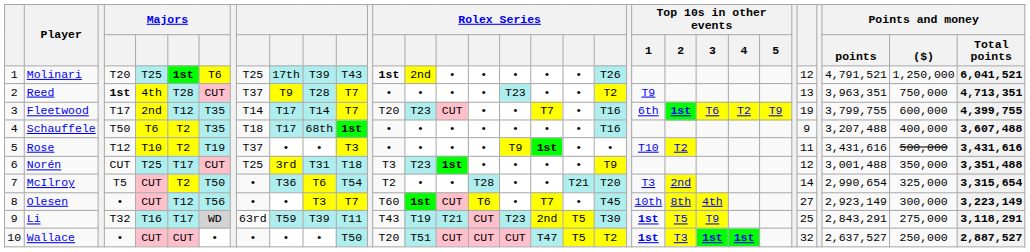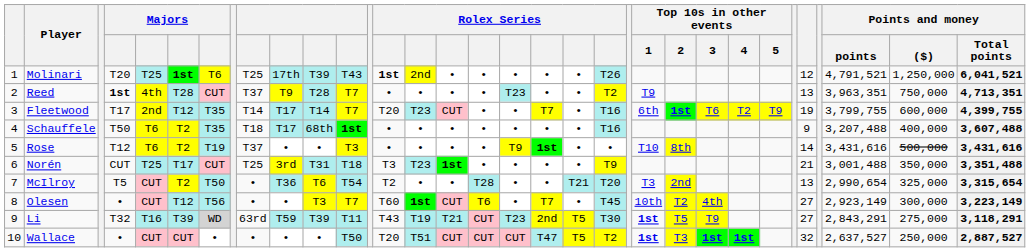(152, 147) T10 -> (152, 147) T6
(681, 147) T2 -> (681, 147) 8th
(807, 147) 11 -> (807, 147) 14
(807, 165) 12 -> (807, 165) 21
(807, 183) 14 -> (807, 183) 13
(681, 202) 8th -> (681, 202) T2
(183, 220) T17 -> (183, 220) T39
(807, 220) 25 -> (807, 220) 27
